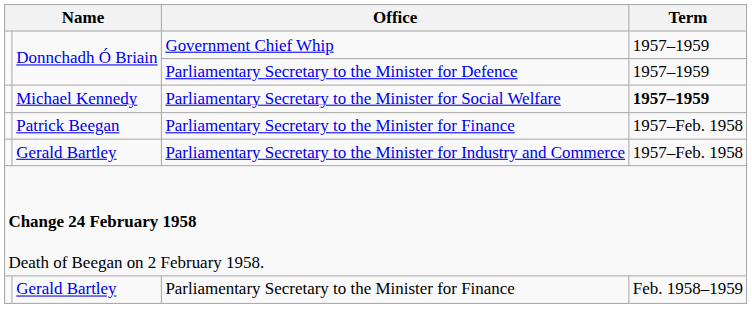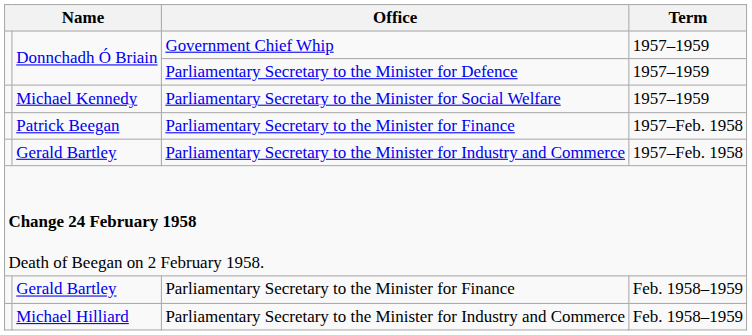(671, 98) bold -> (671, 98) normal
+ row: (73, 316)
